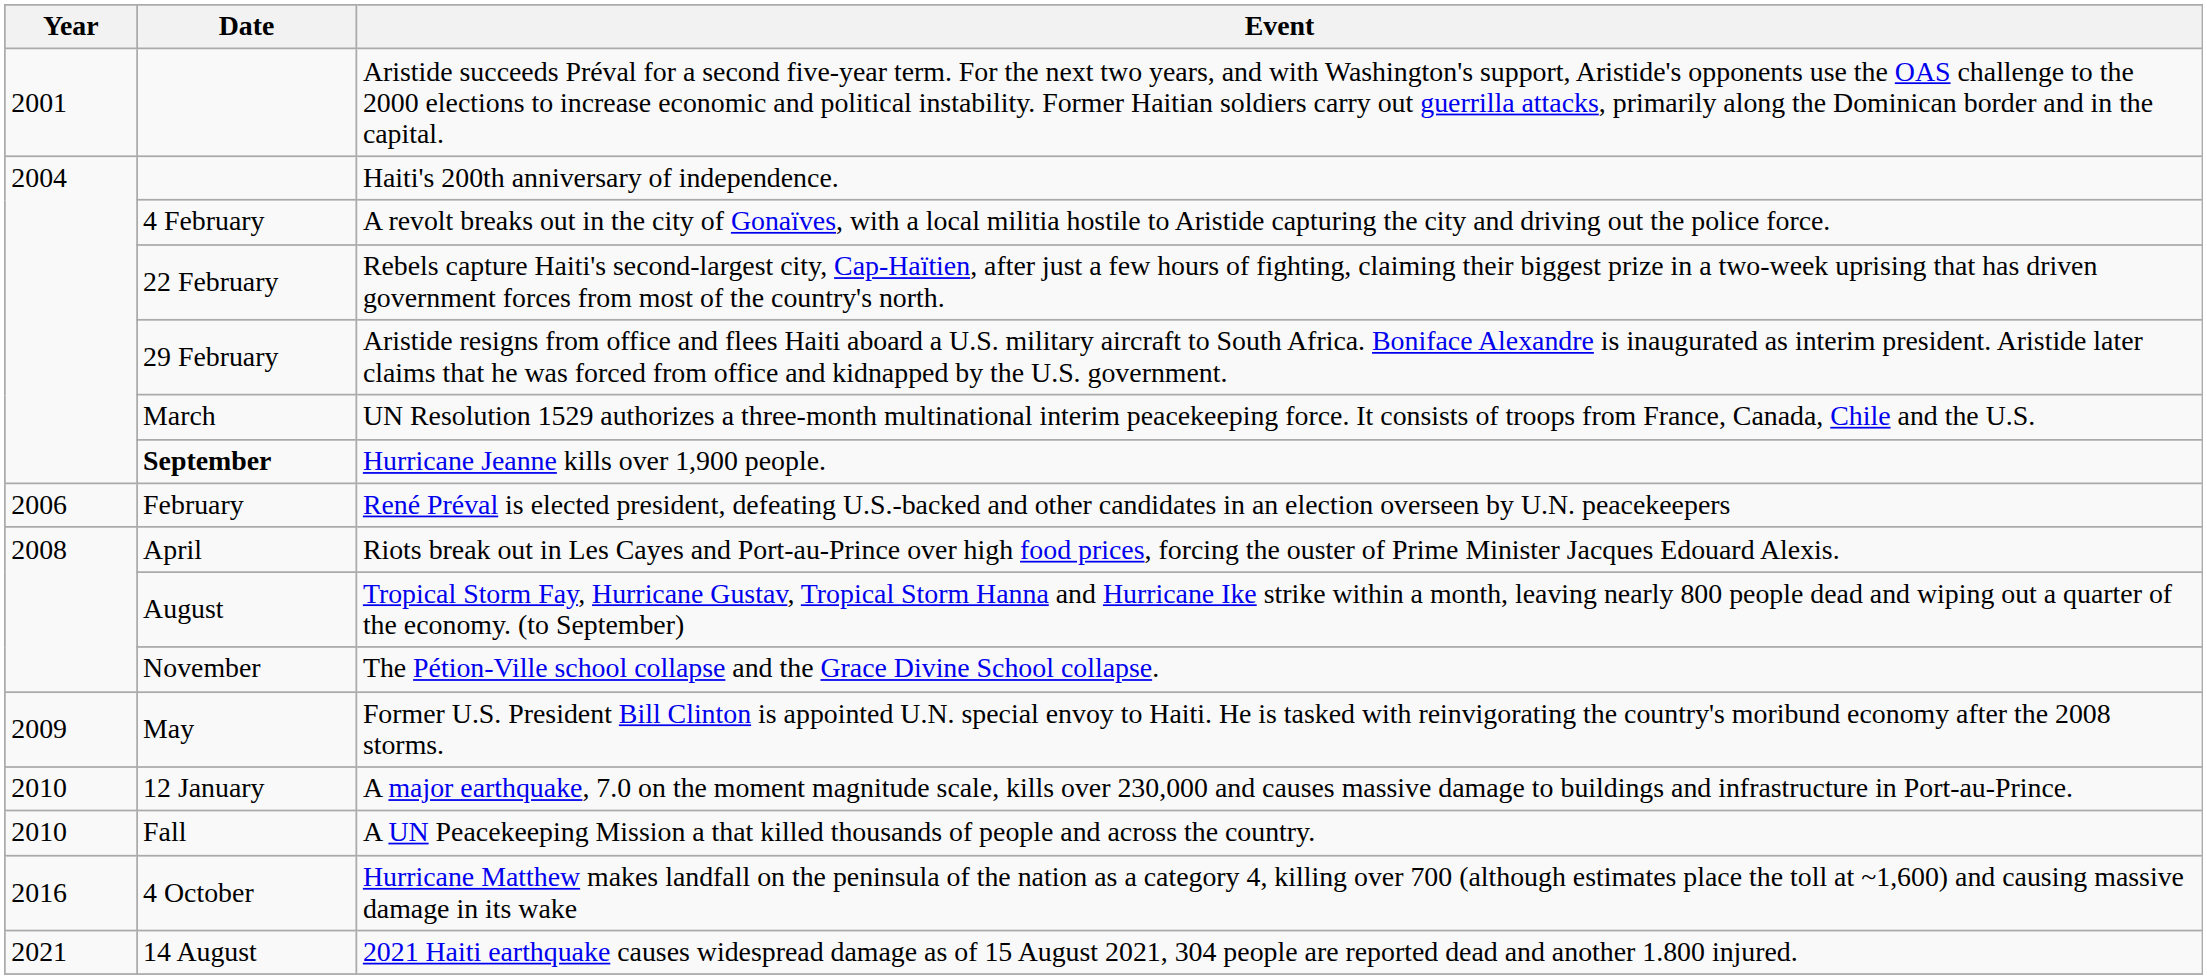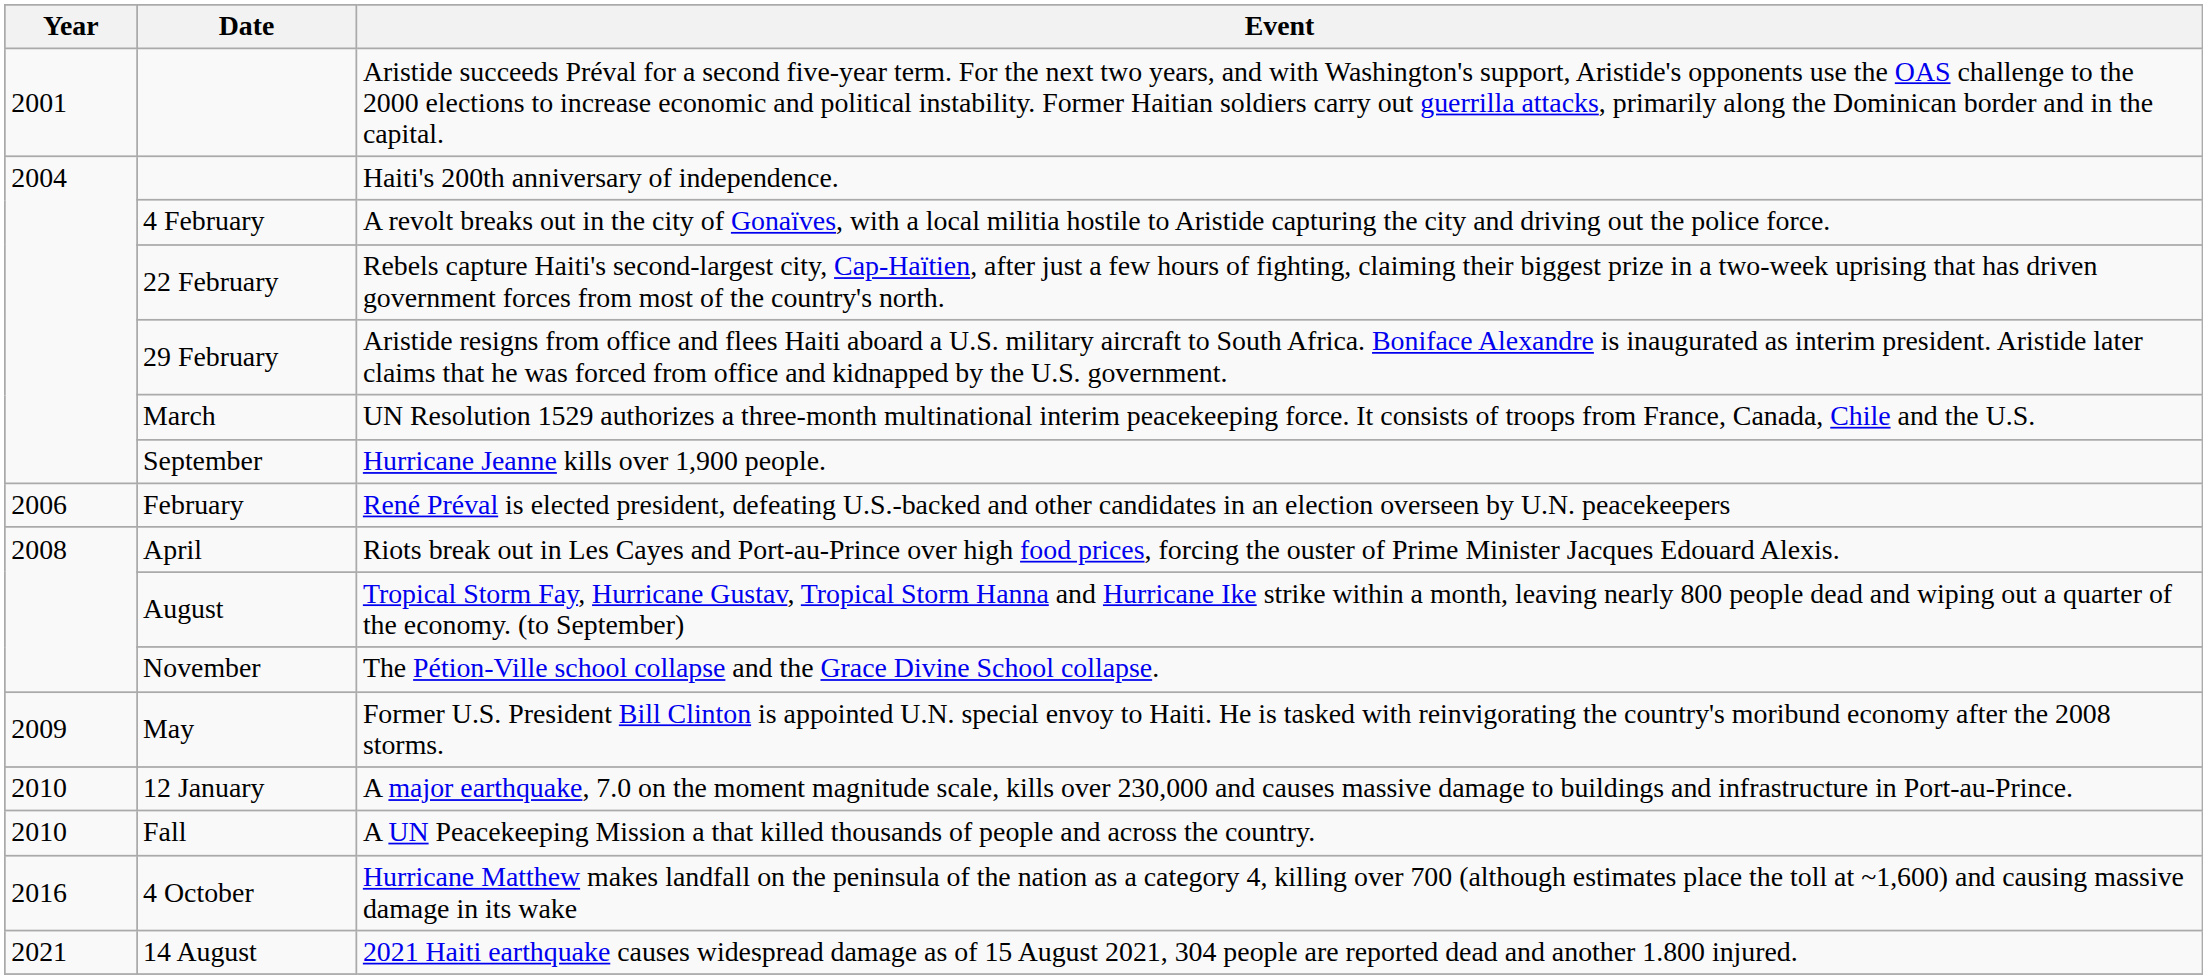(207, 460) bold -> (203, 460) normal
